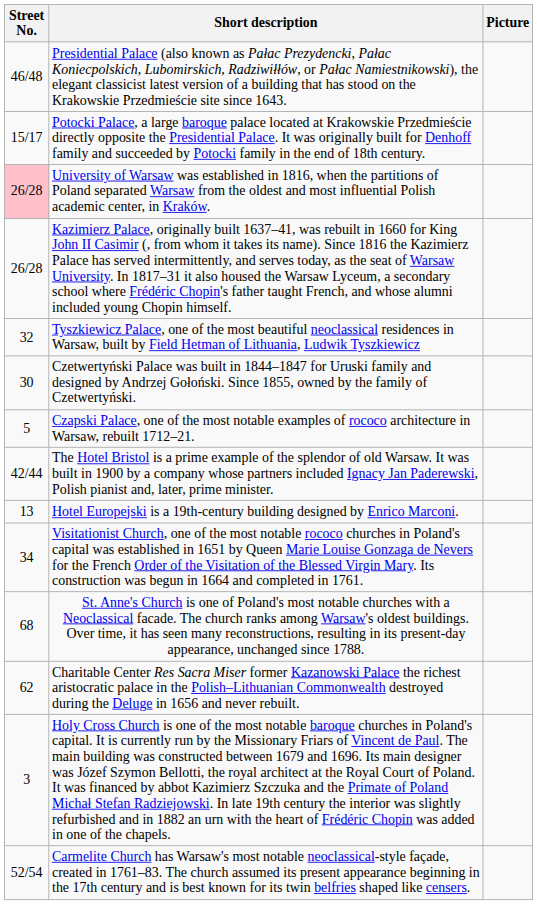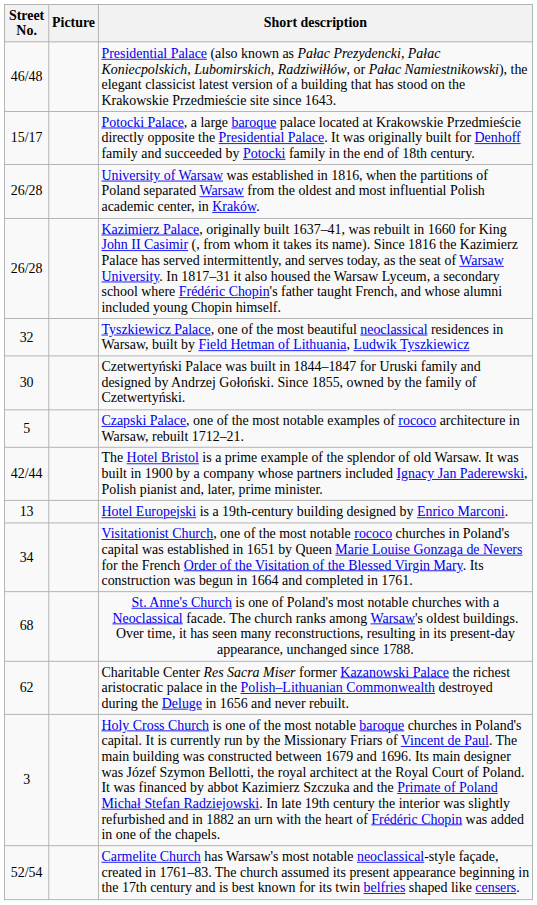columns swapped: (266, 23) <-> (508, 23)
(27, 191) pink background -> (27, 191) no background
